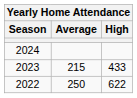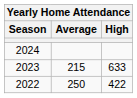(117, 67) 433 -> (117, 67) 633
(117, 84) 622 -> (117, 84) 422
